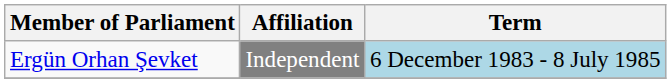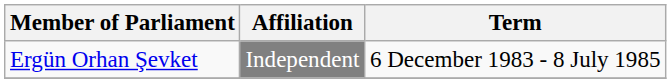(515, 59) lightblue background -> (515, 59) no background
